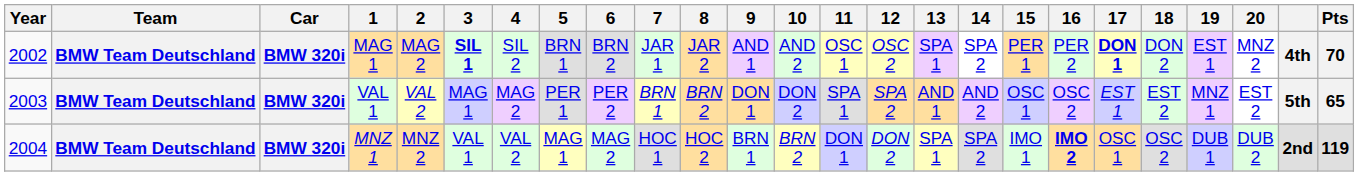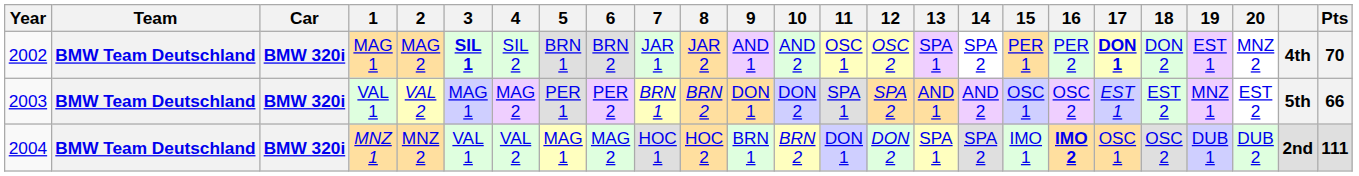(1335, 101) 65 -> (1335, 101) 66
(1335, 147) 119 -> (1335, 147) 111
